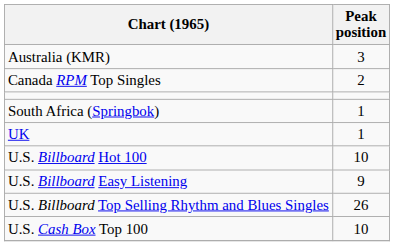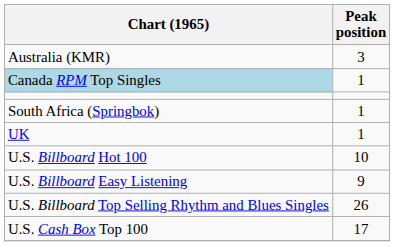(84, 80) no background -> (84, 80) lightblue background
(361, 80) 2 -> (361, 80) 1
(361, 228) 10 -> (361, 228) 17
